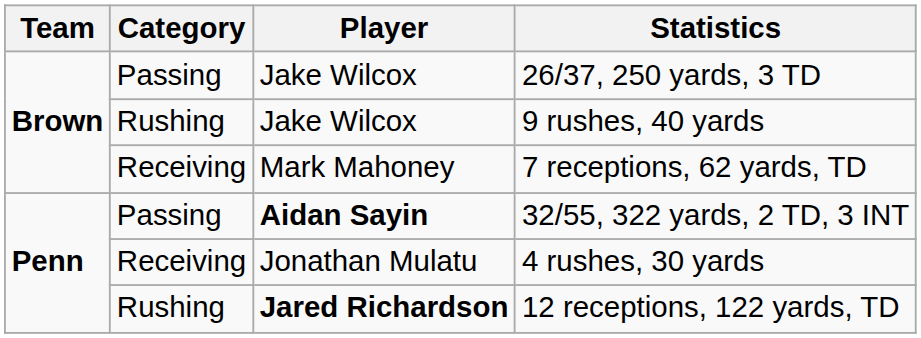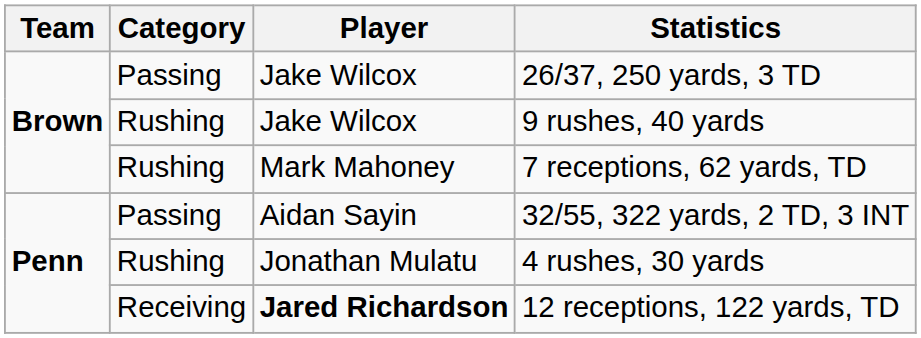(182, 168) Receiving -> (171, 168) Rushing
(344, 215) bold -> (338, 215) normal
(182, 261) Receiving -> (171, 261) Rushing
(171, 308) Rushing -> (182, 308) Receiving
